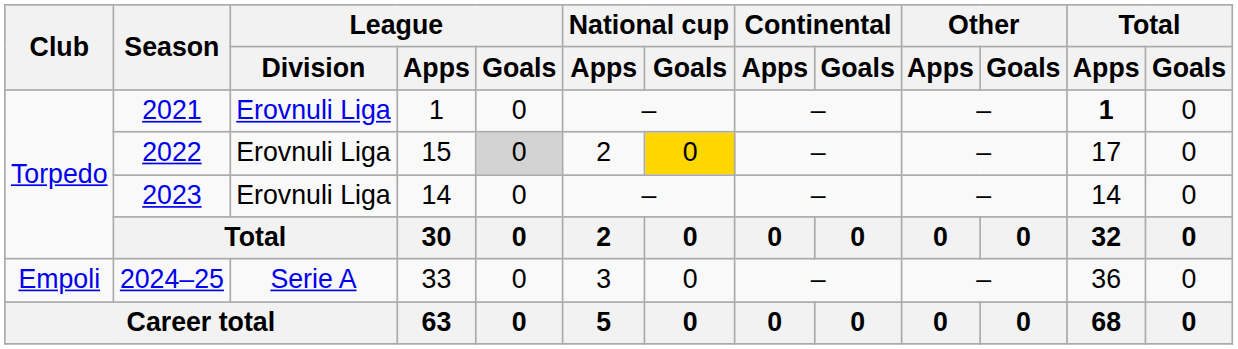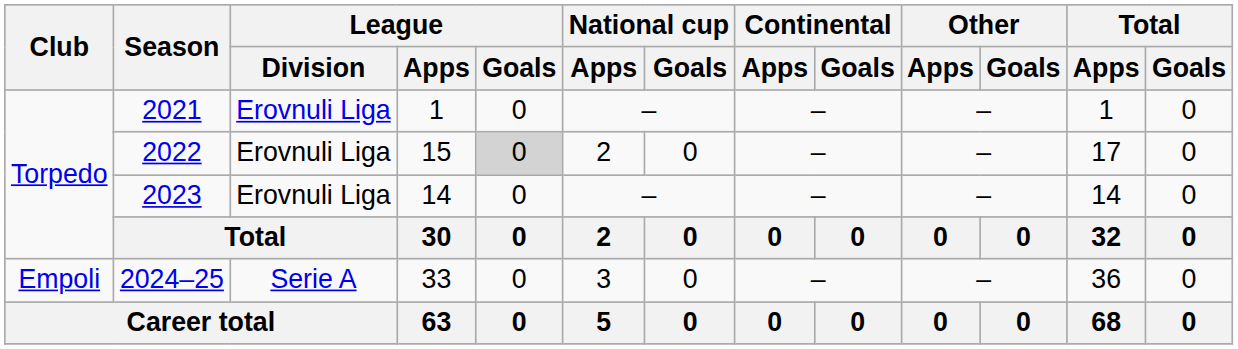(1106, 110) bold -> (1106, 110) normal
(690, 152) gold background -> (690, 152) no background
